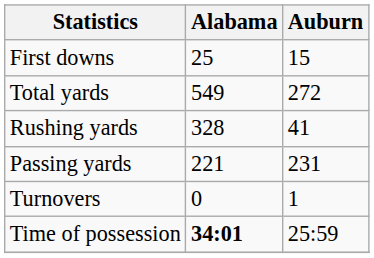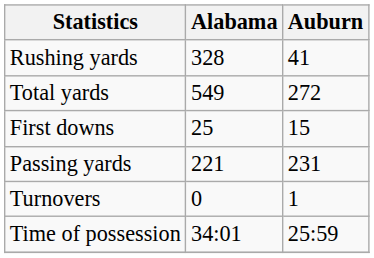rows swapped: (62, 57) <-> (74, 128)
(217, 234) bold -> (216, 234) normal
